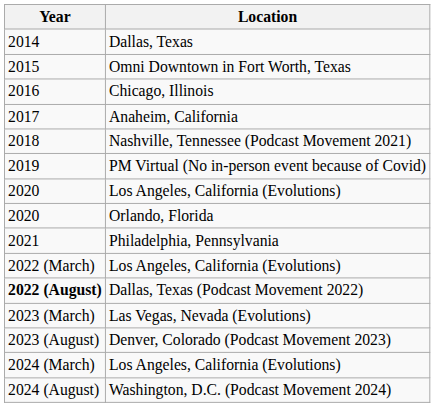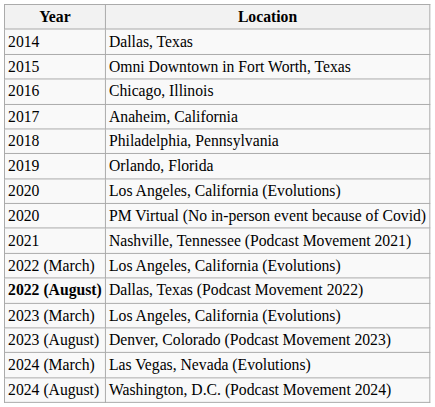(260, 141) Nashville, Tennessee (Podcast Movement 2021) -> (194, 141) Philadelphia, Pennsylvania
(268, 166) PM Virtual (No in-person event because of Covid) -> (161, 166) Orlando, Florida
(161, 215) Orlando, Florida -> (268, 215) PM Virtual (No in-person event because of Covid)
(194, 240) Philadelphia, Pennsylvania -> (260, 240) Nashville, Tennessee (Podcast Movement 2021)
(210, 315) Las Vegas, Nevada (Evolutions) -> (225, 315) Los Angeles, California (Evolutions)
(225, 365) Los Angeles, California (Evolutions) -> (210, 365) Las Vegas, Nevada (Evolutions)
